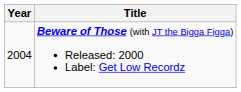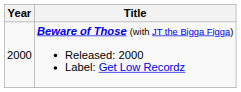(19, 54) 2004 -> (19, 54) 2000
